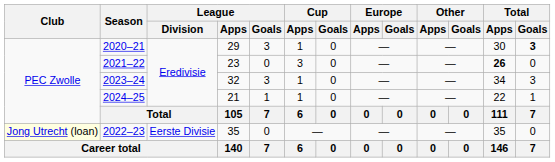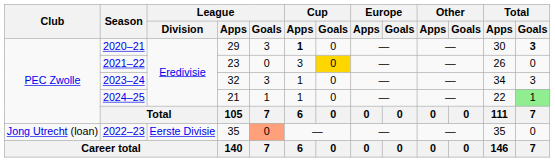(300, 47) normal -> (300, 47) bold
(333, 64) no background -> (333, 64) gold background
(499, 64) bold -> (499, 64) normal
(533, 98) no background -> (533, 98) lightgreen background
(52, 132) lightyellow background -> (52, 132) no background
(267, 132) no background -> (267, 132) lightsalmon background
